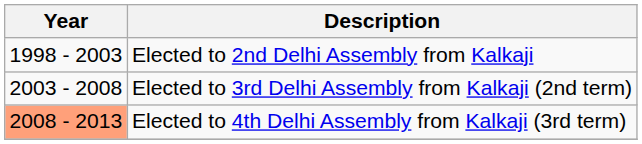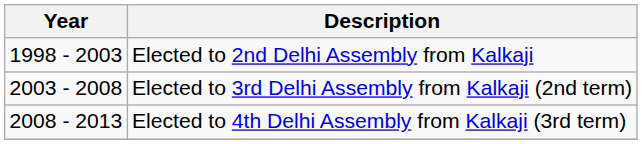(66, 121) lightsalmon background -> (66, 121) no background
